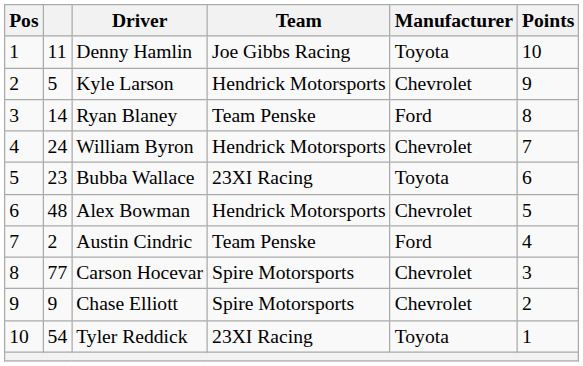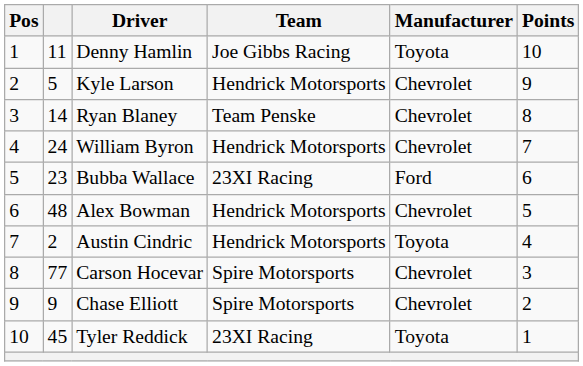(413, 114) Ford -> (433, 114) Chevrolet
(422, 177) Toyota -> (413, 177) Ford
(264, 240) Team Penske -> (299, 240) Hendrick Motorsports
(413, 240) Ford -> (422, 240) Toyota
(57, 335) 54 -> (57, 335) 45
